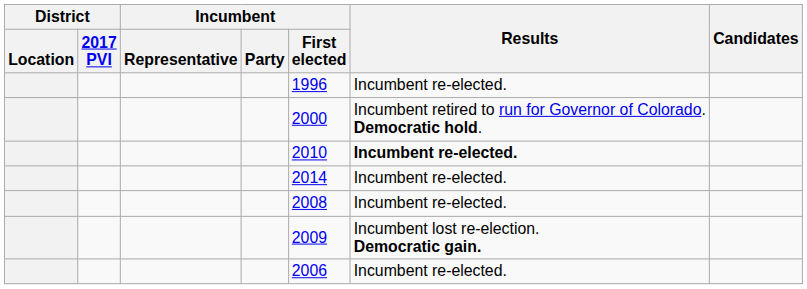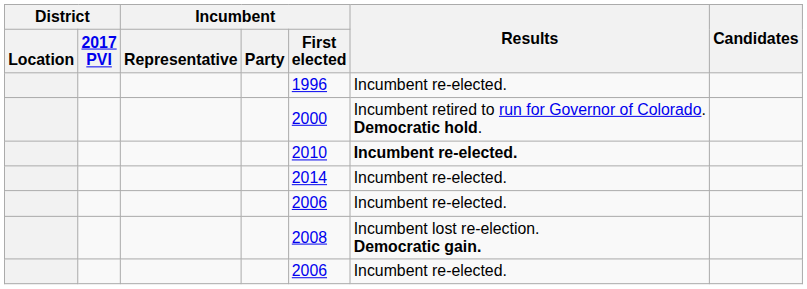(309, 203) 2008 -> (309, 203) 2006
(309, 237) 2009 -> (309, 237) 2008
